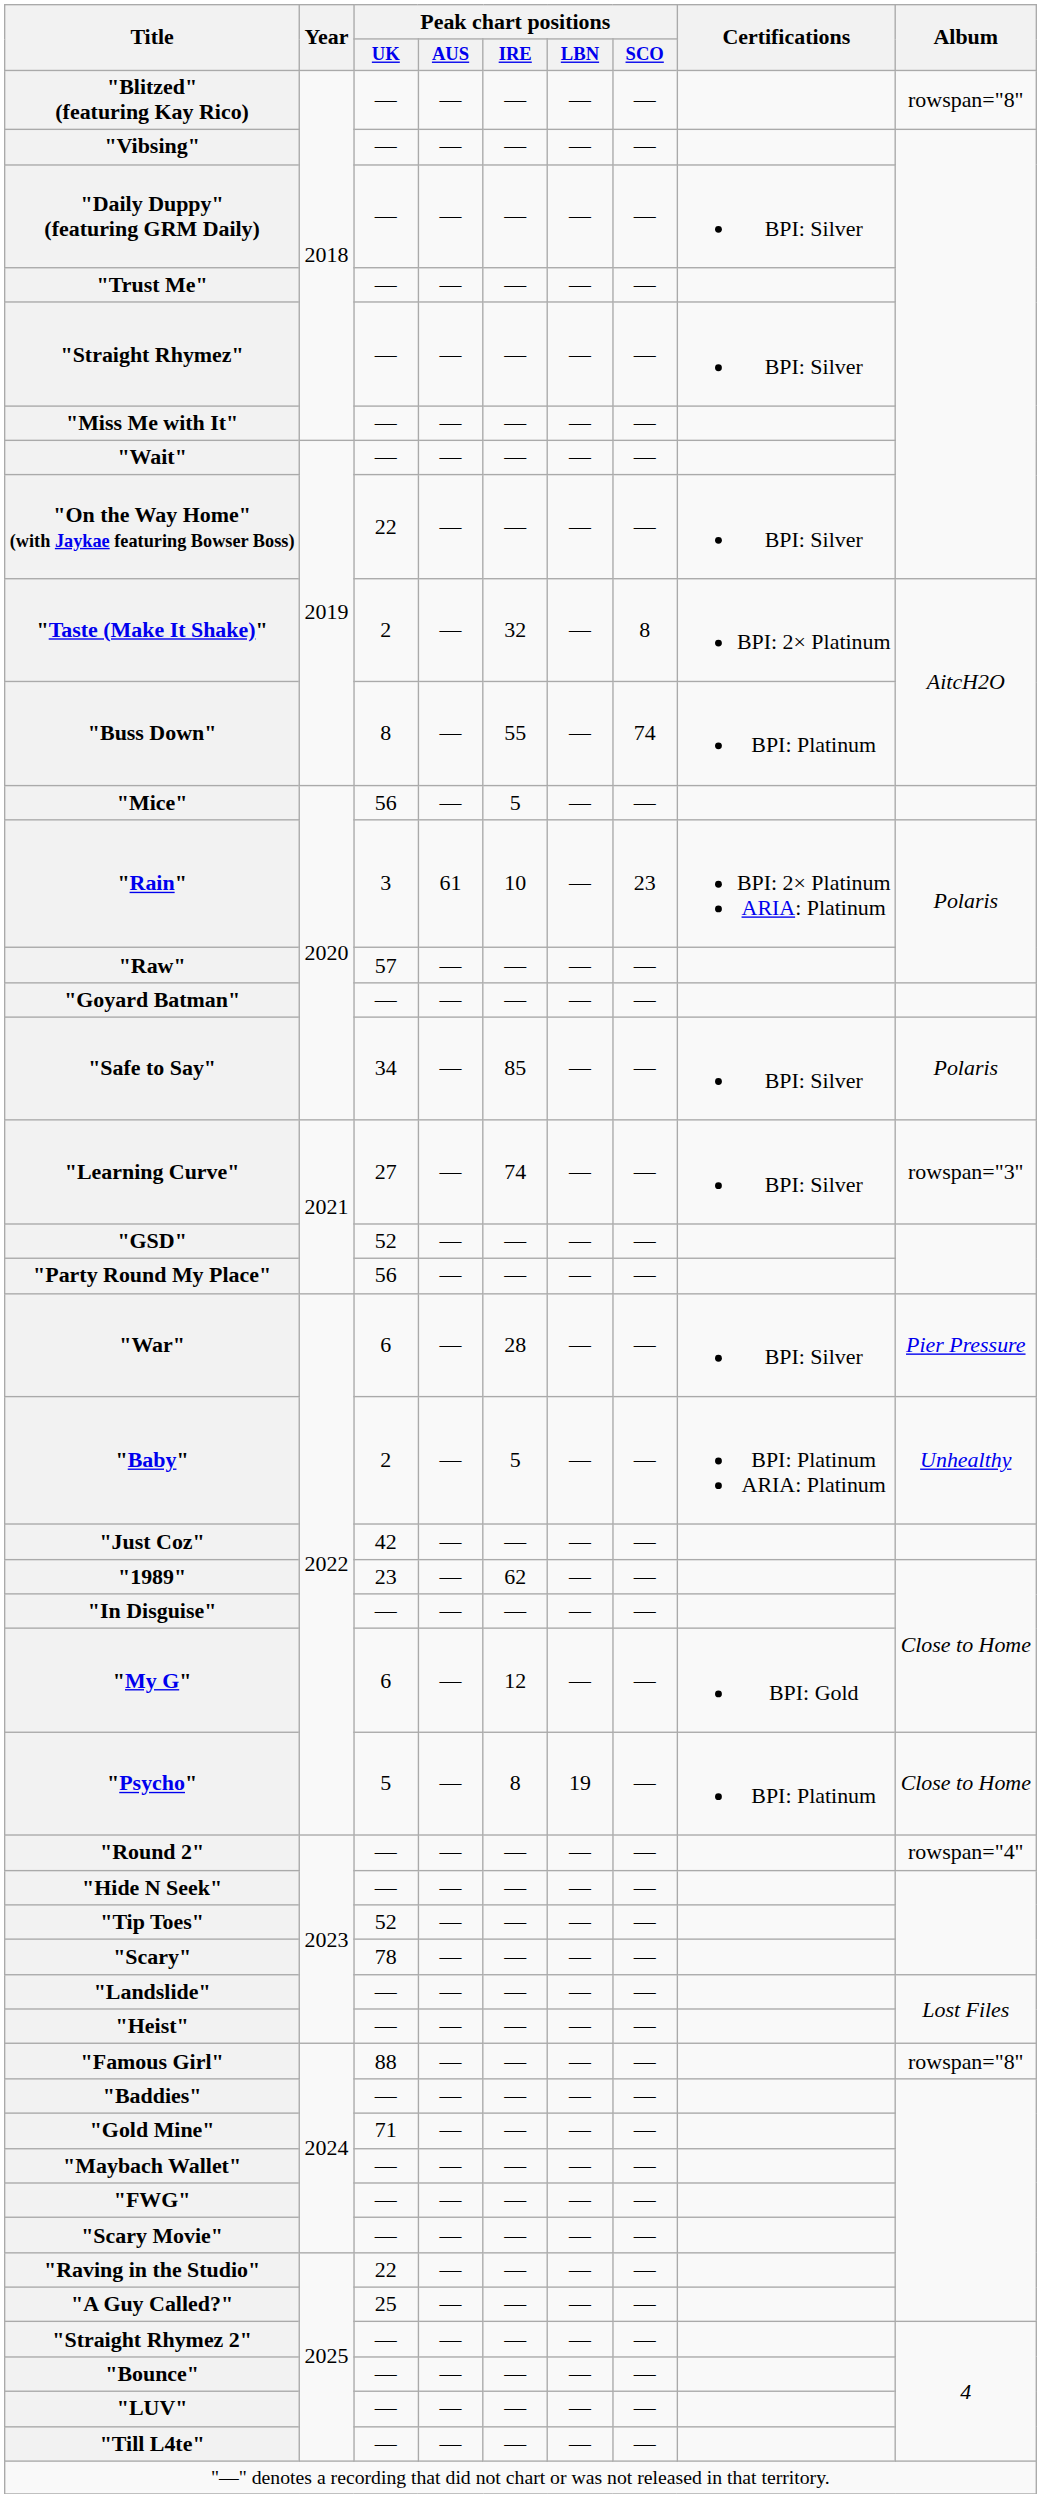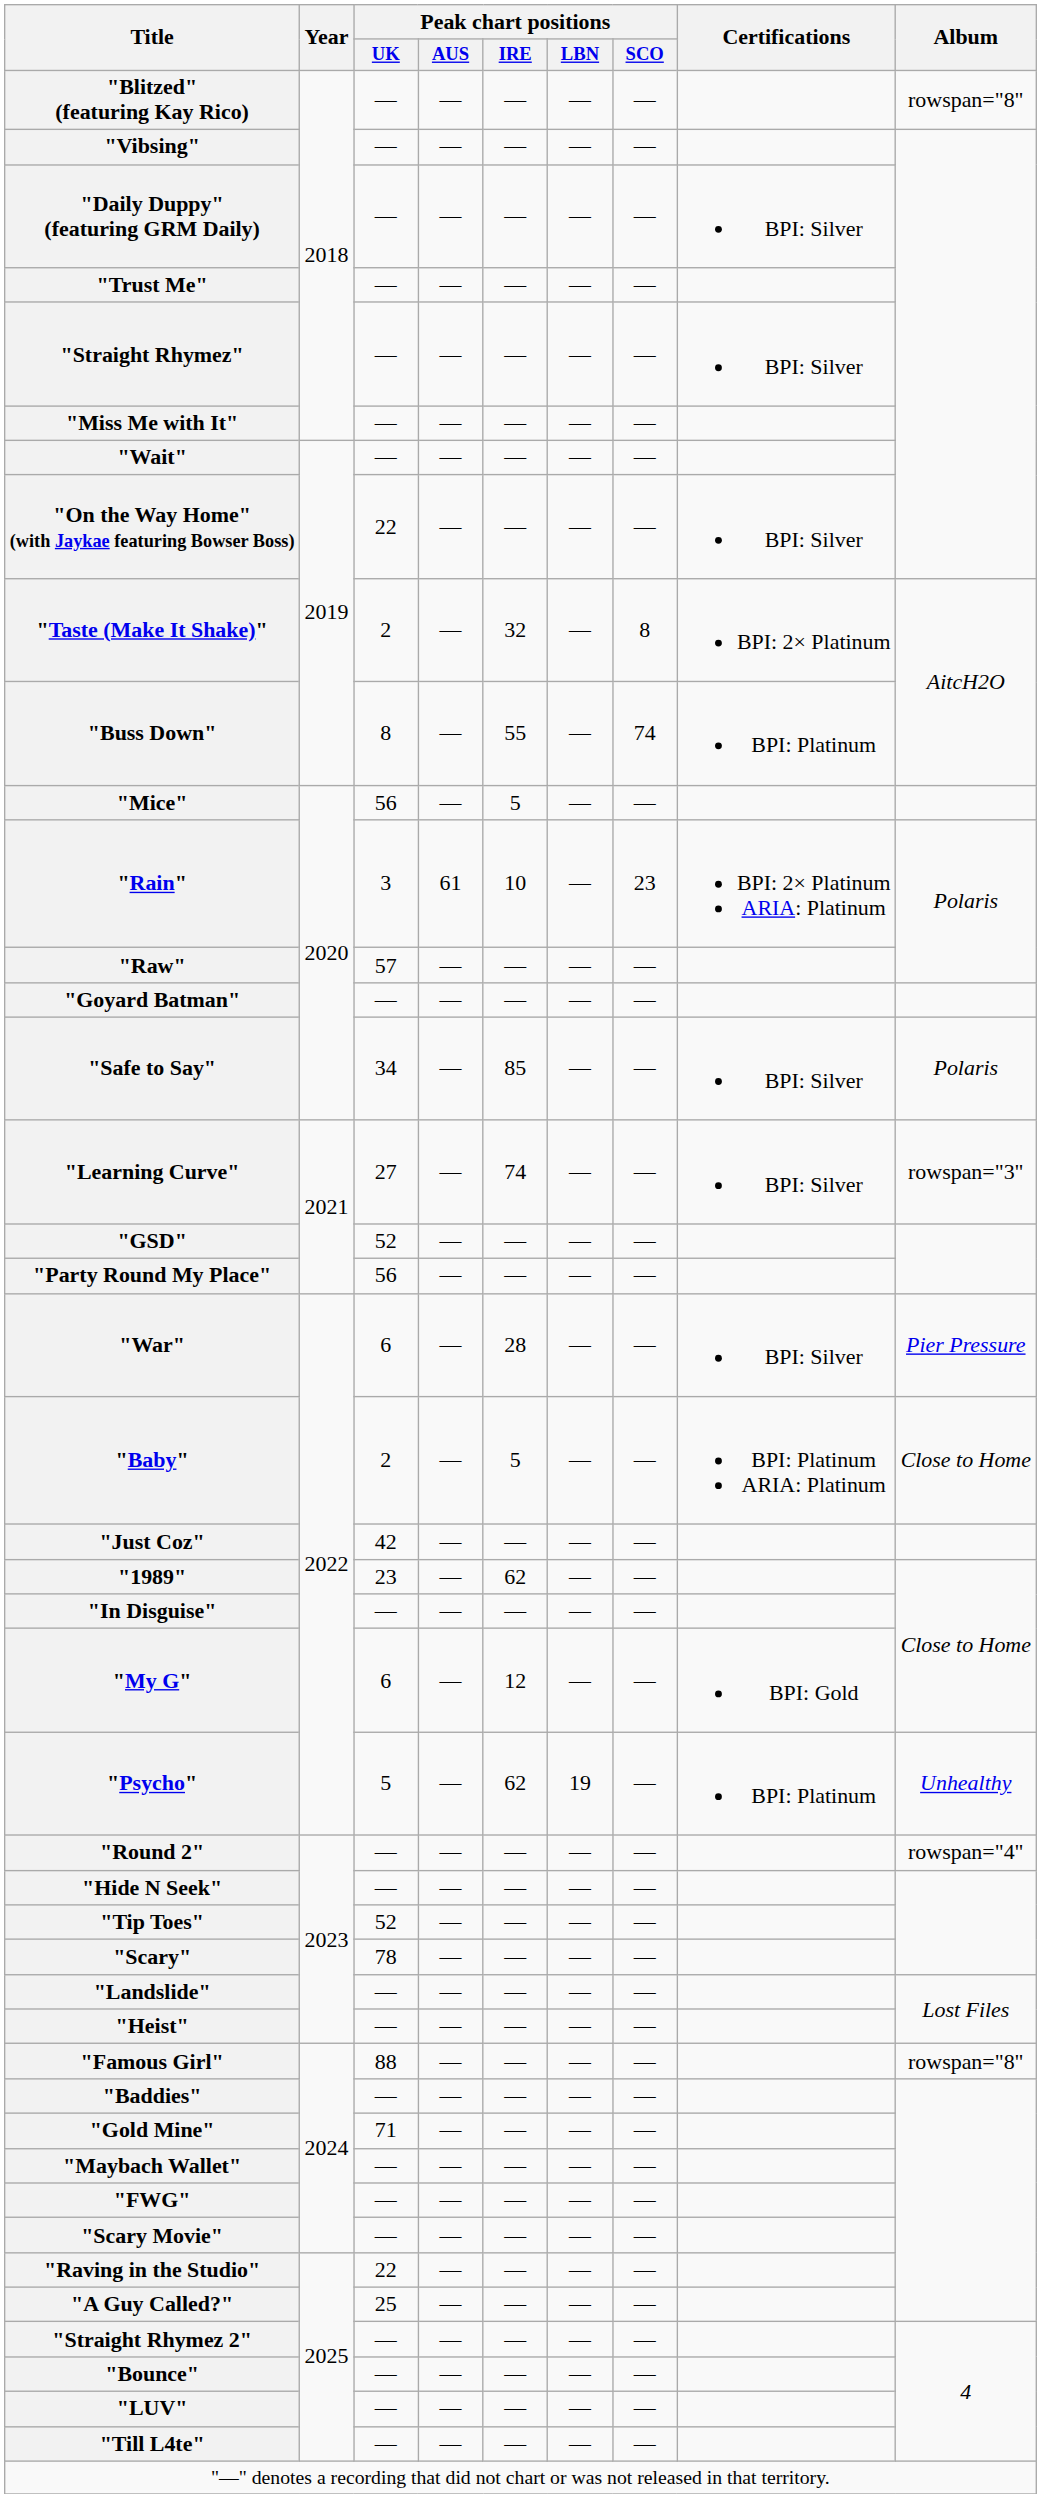(966, 1460) Unhealthy -> (966, 1460) Close to Home
(515, 1783) 8 -> (515, 1783) 62
(966, 1783) Close to Home -> (966, 1783) Unhealthy
